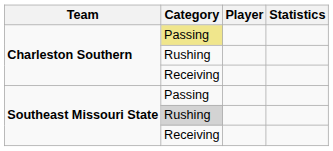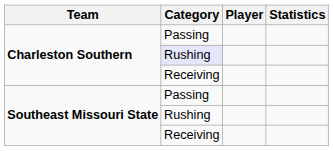(187, 35) khaki background -> (187, 35) no background
(187, 55) no background -> (187, 55) lavender background
(187, 115) lightgrey background -> (187, 115) no background
